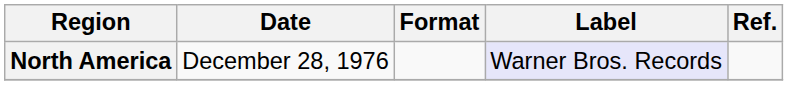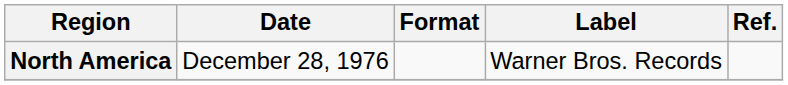(606, 60) lavender background -> (606, 60) no background
